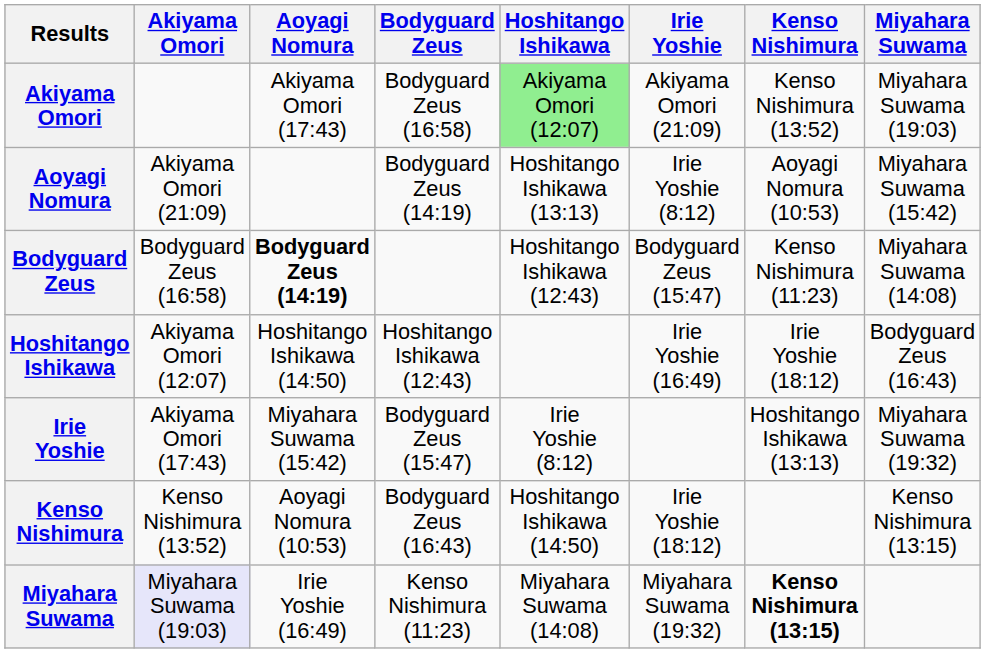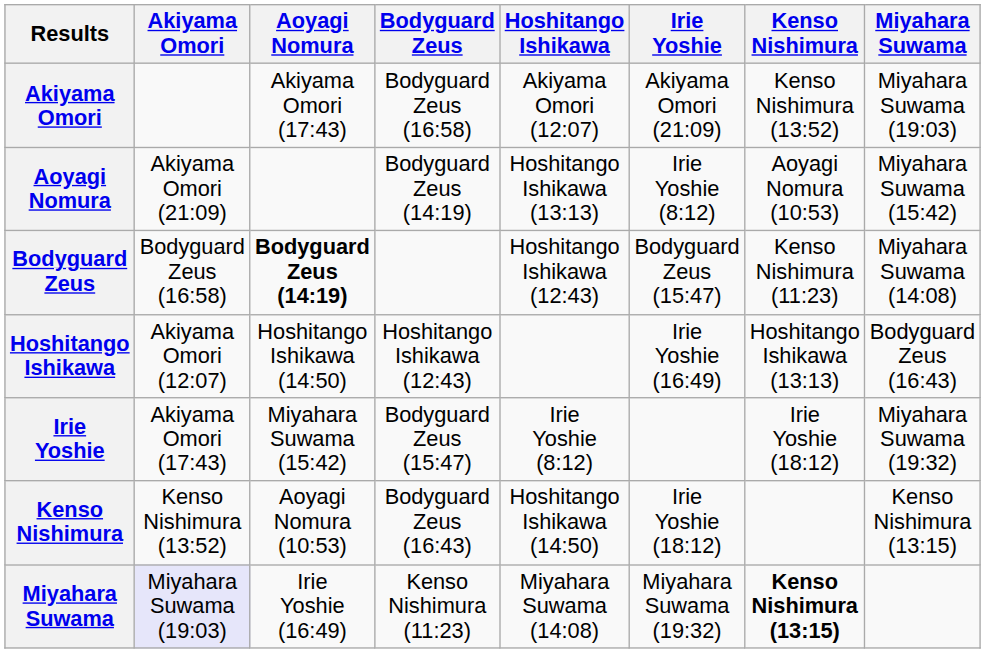(565, 105) lightgreen background -> (565, 105) no background
(805, 355) Irie Yoshie (18:12) -> (805, 355) Hoshitango Ishikawa (13:13)
(805, 439) Hoshitango Ishikawa (13:13) -> (805, 439) Irie Yoshie (18:12)
